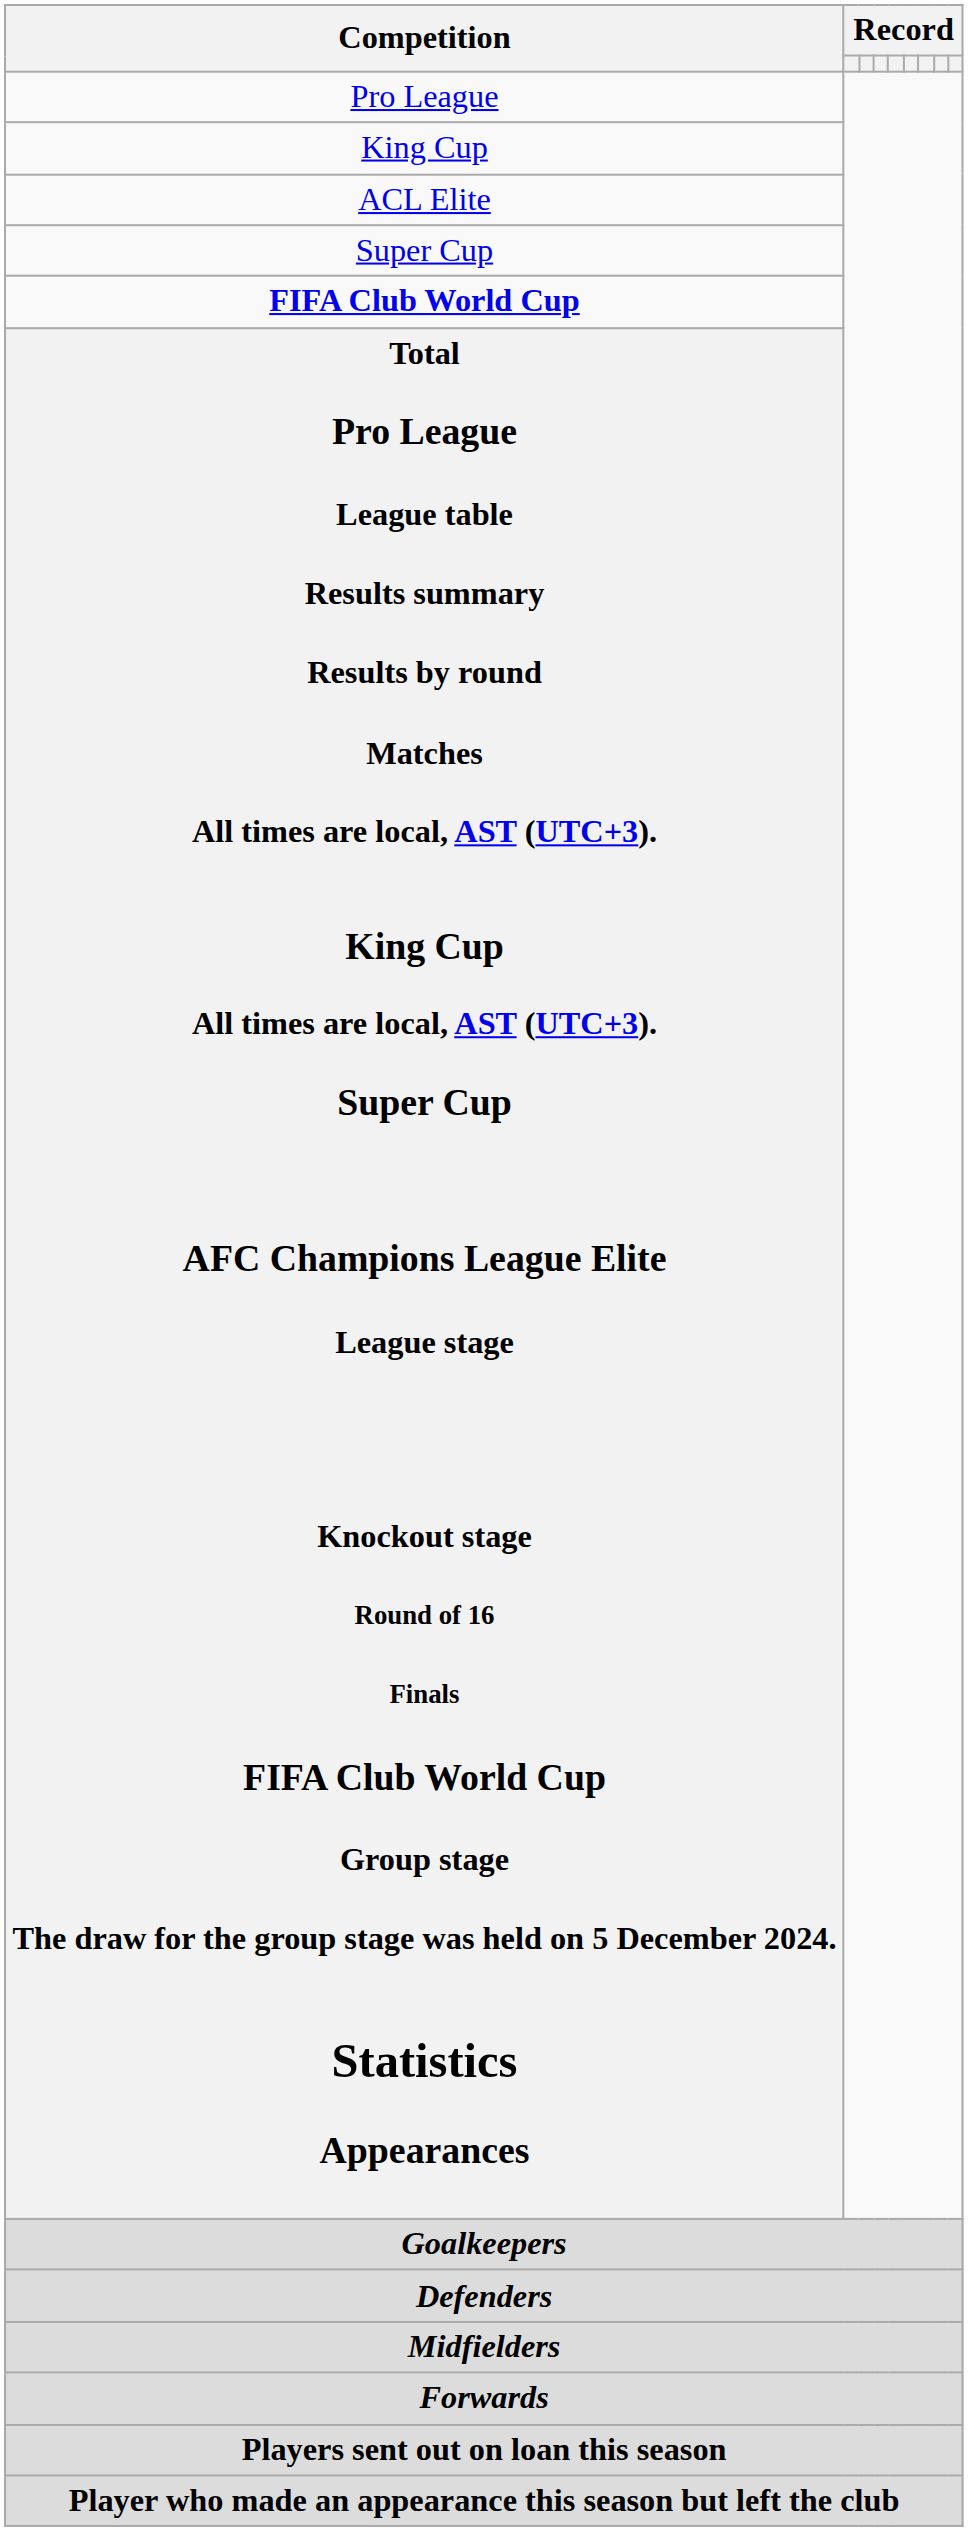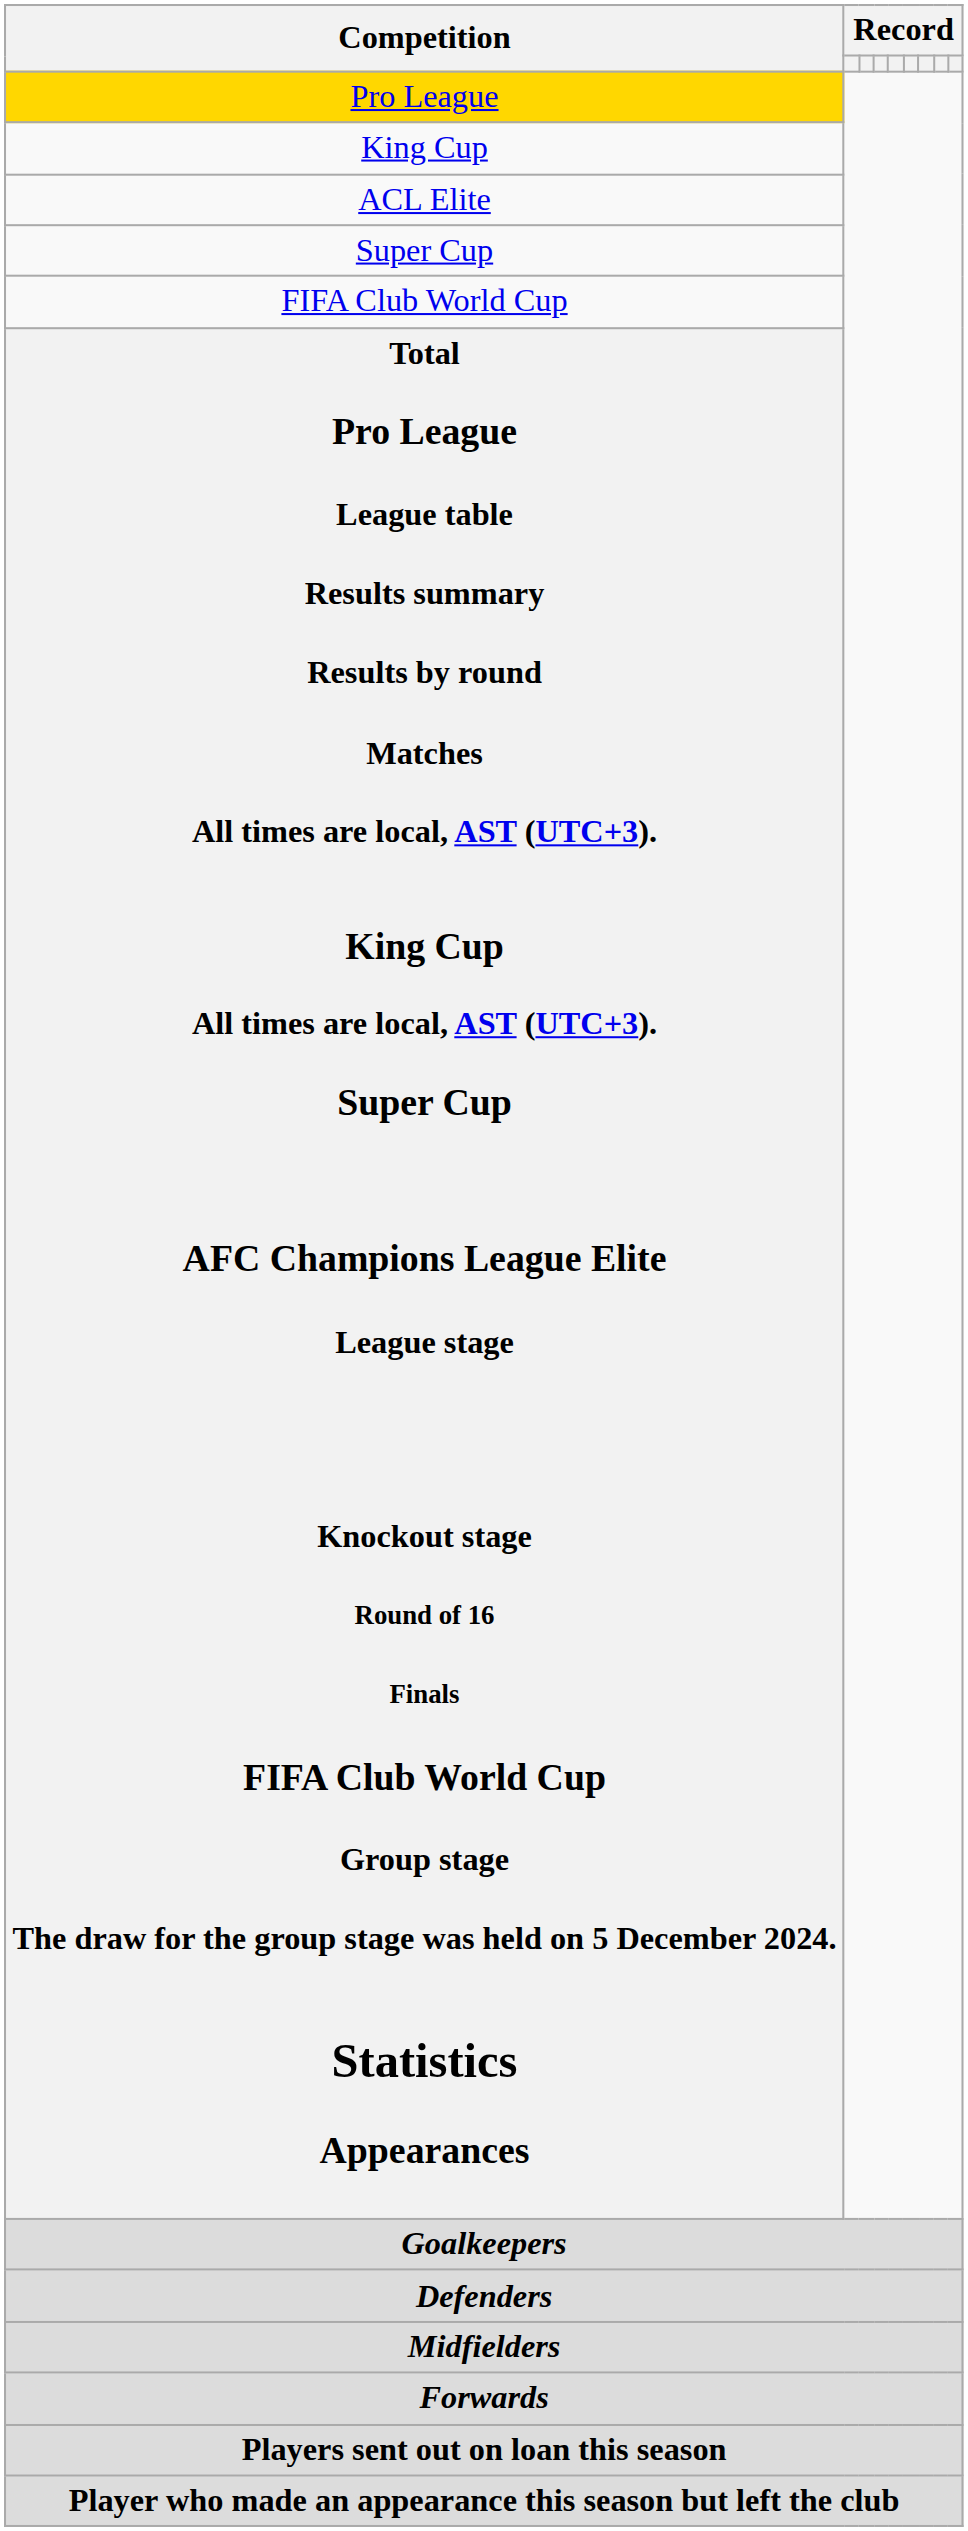(425, 96) no background -> (425, 96) gold background
(425, 301) bold -> (425, 301) normal
